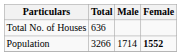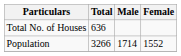(153, 43) bold -> (153, 43) normal
